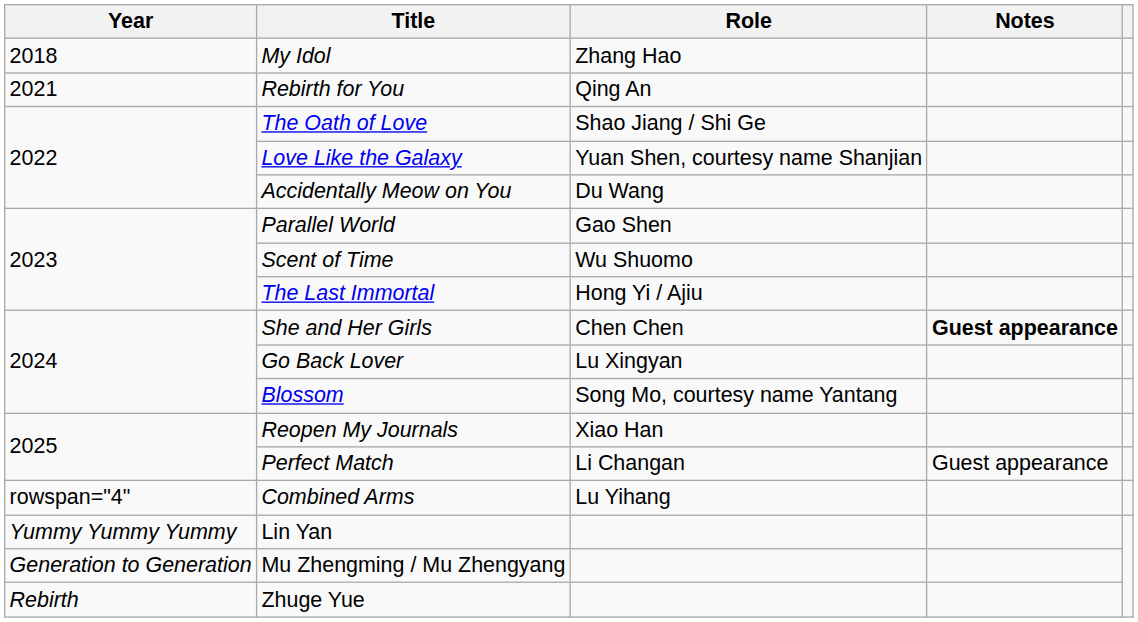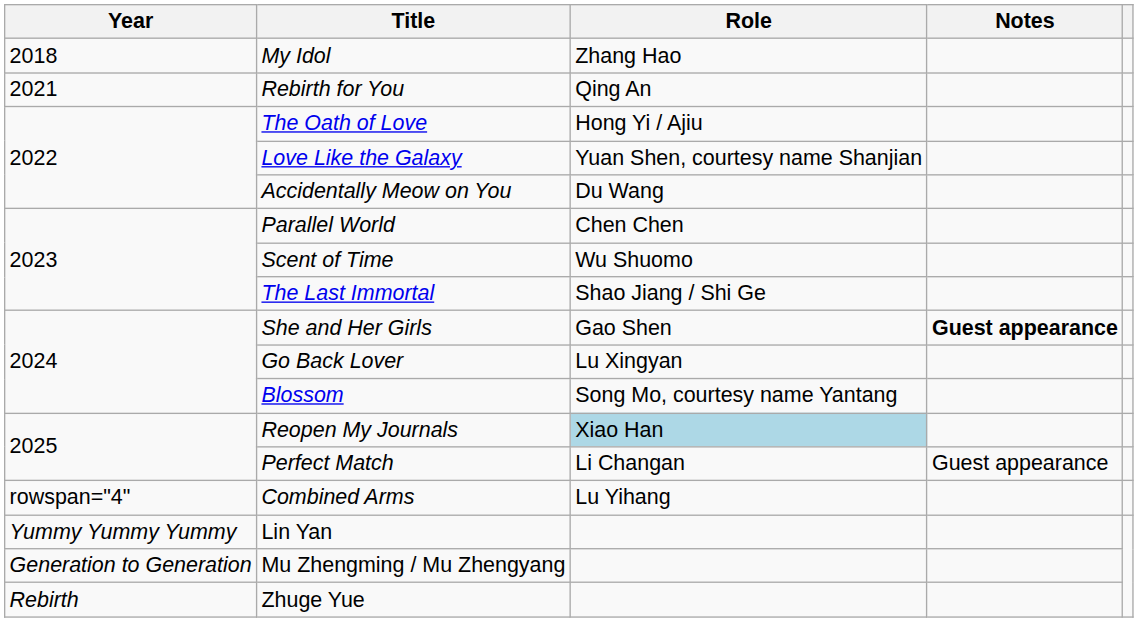(671, 123) Shao Jiang / Shi Ge -> (639, 123) Hong Yi / Ajiu
(624, 225) Gao Shen -> (629, 225) Chen Chen
(639, 293) Hong Yi / Ajiu -> (671, 293) Shao Jiang / Shi Ge
(629, 327) Chen Chen -> (624, 327) Gao Shen
(619, 429) no background -> (619, 429) lightblue background
